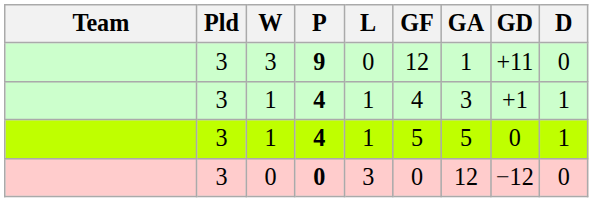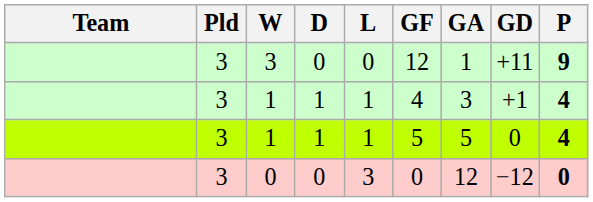columns swapped: (564, 23) <-> (319, 23)
